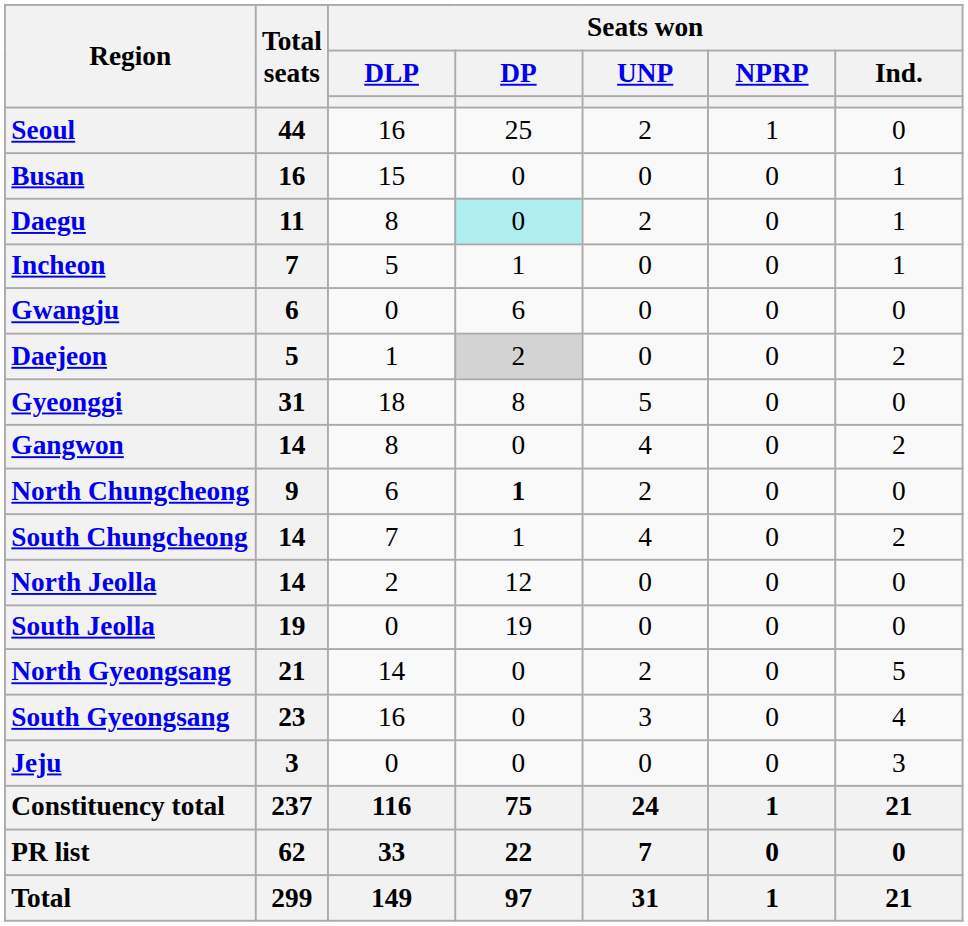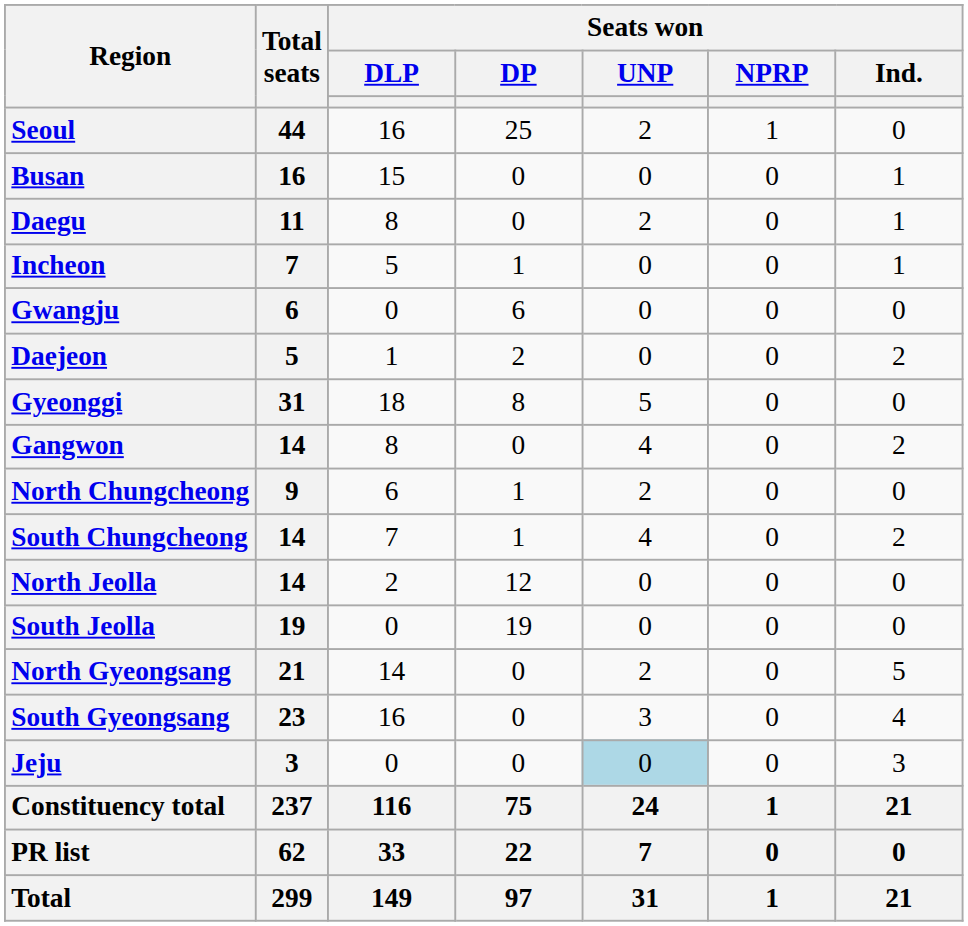(518, 220) paleturquoise background -> (518, 220) no background
(518, 356) lightgrey background -> (518, 356) no background
(518, 491) bold -> (518, 491) normal
(645, 762) no background -> (645, 762) lightblue background
